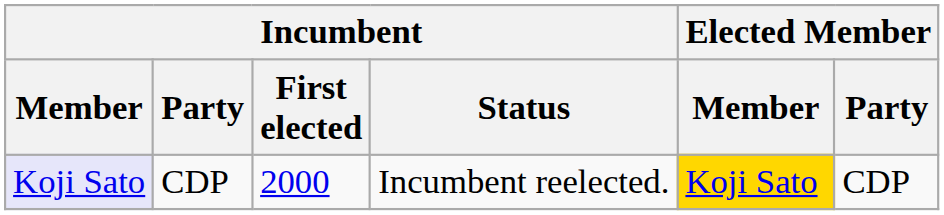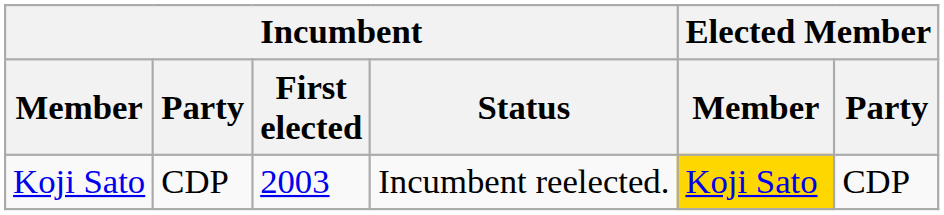(79, 181) lavender background -> (79, 181) no background
(295, 181) 2000 -> (295, 181) 2003
